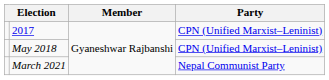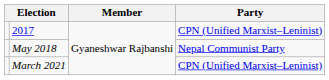(250, 48) CPN (Unified Marxist–Leninist) -> (231, 48) Nepal Communist Party
(231, 65) Nepal Communist Party -> (250, 65) CPN (Unified Marxist–Leninist)
